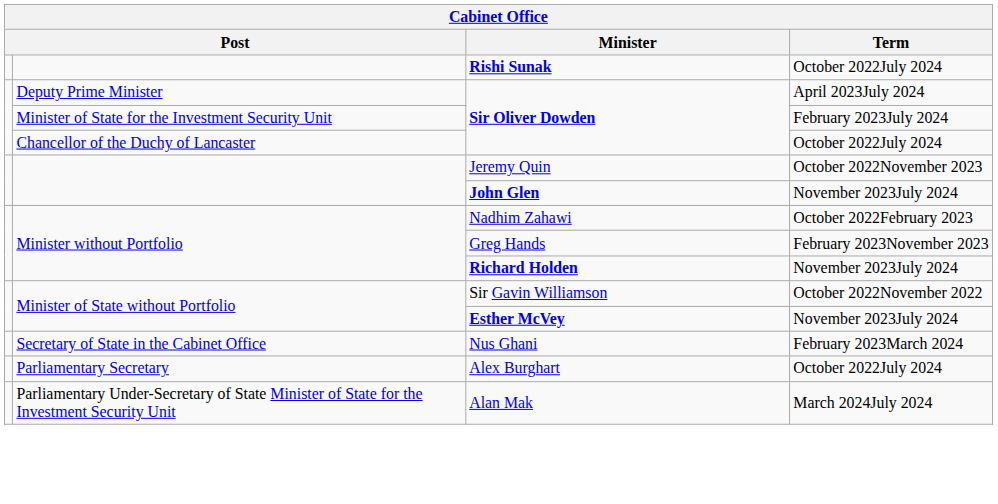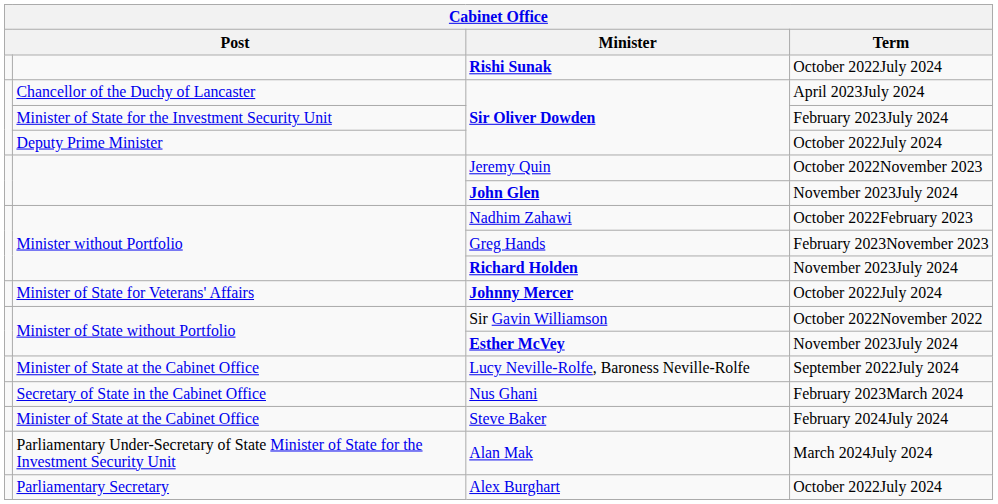(89, 92) Deputy Prime Minister -> (136, 92) Chancellor of the Duchy of Lancaster
(136, 142) Chancellor of the Duchy of Lancaster -> (89, 142) Deputy Prime Minister
+ row: (521, 293)
+ row: (610, 368)
+ row: (508, 419)
rows swapped: (515, 368) <-> (501, 402)
